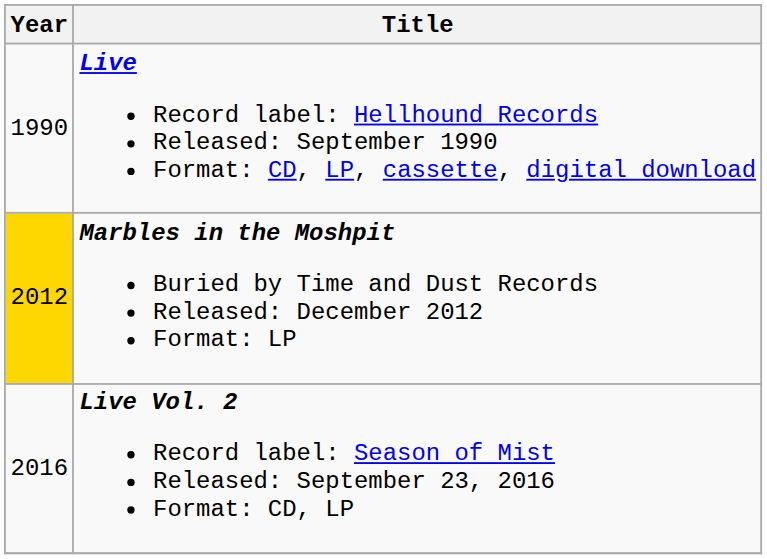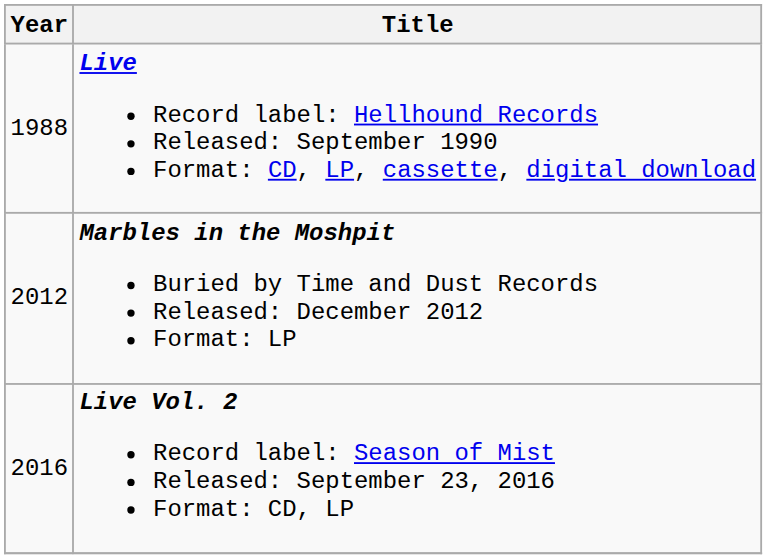(39, 129) 1990 -> (39, 129) 1988
(39, 298) gold background -> (39, 298) no background
